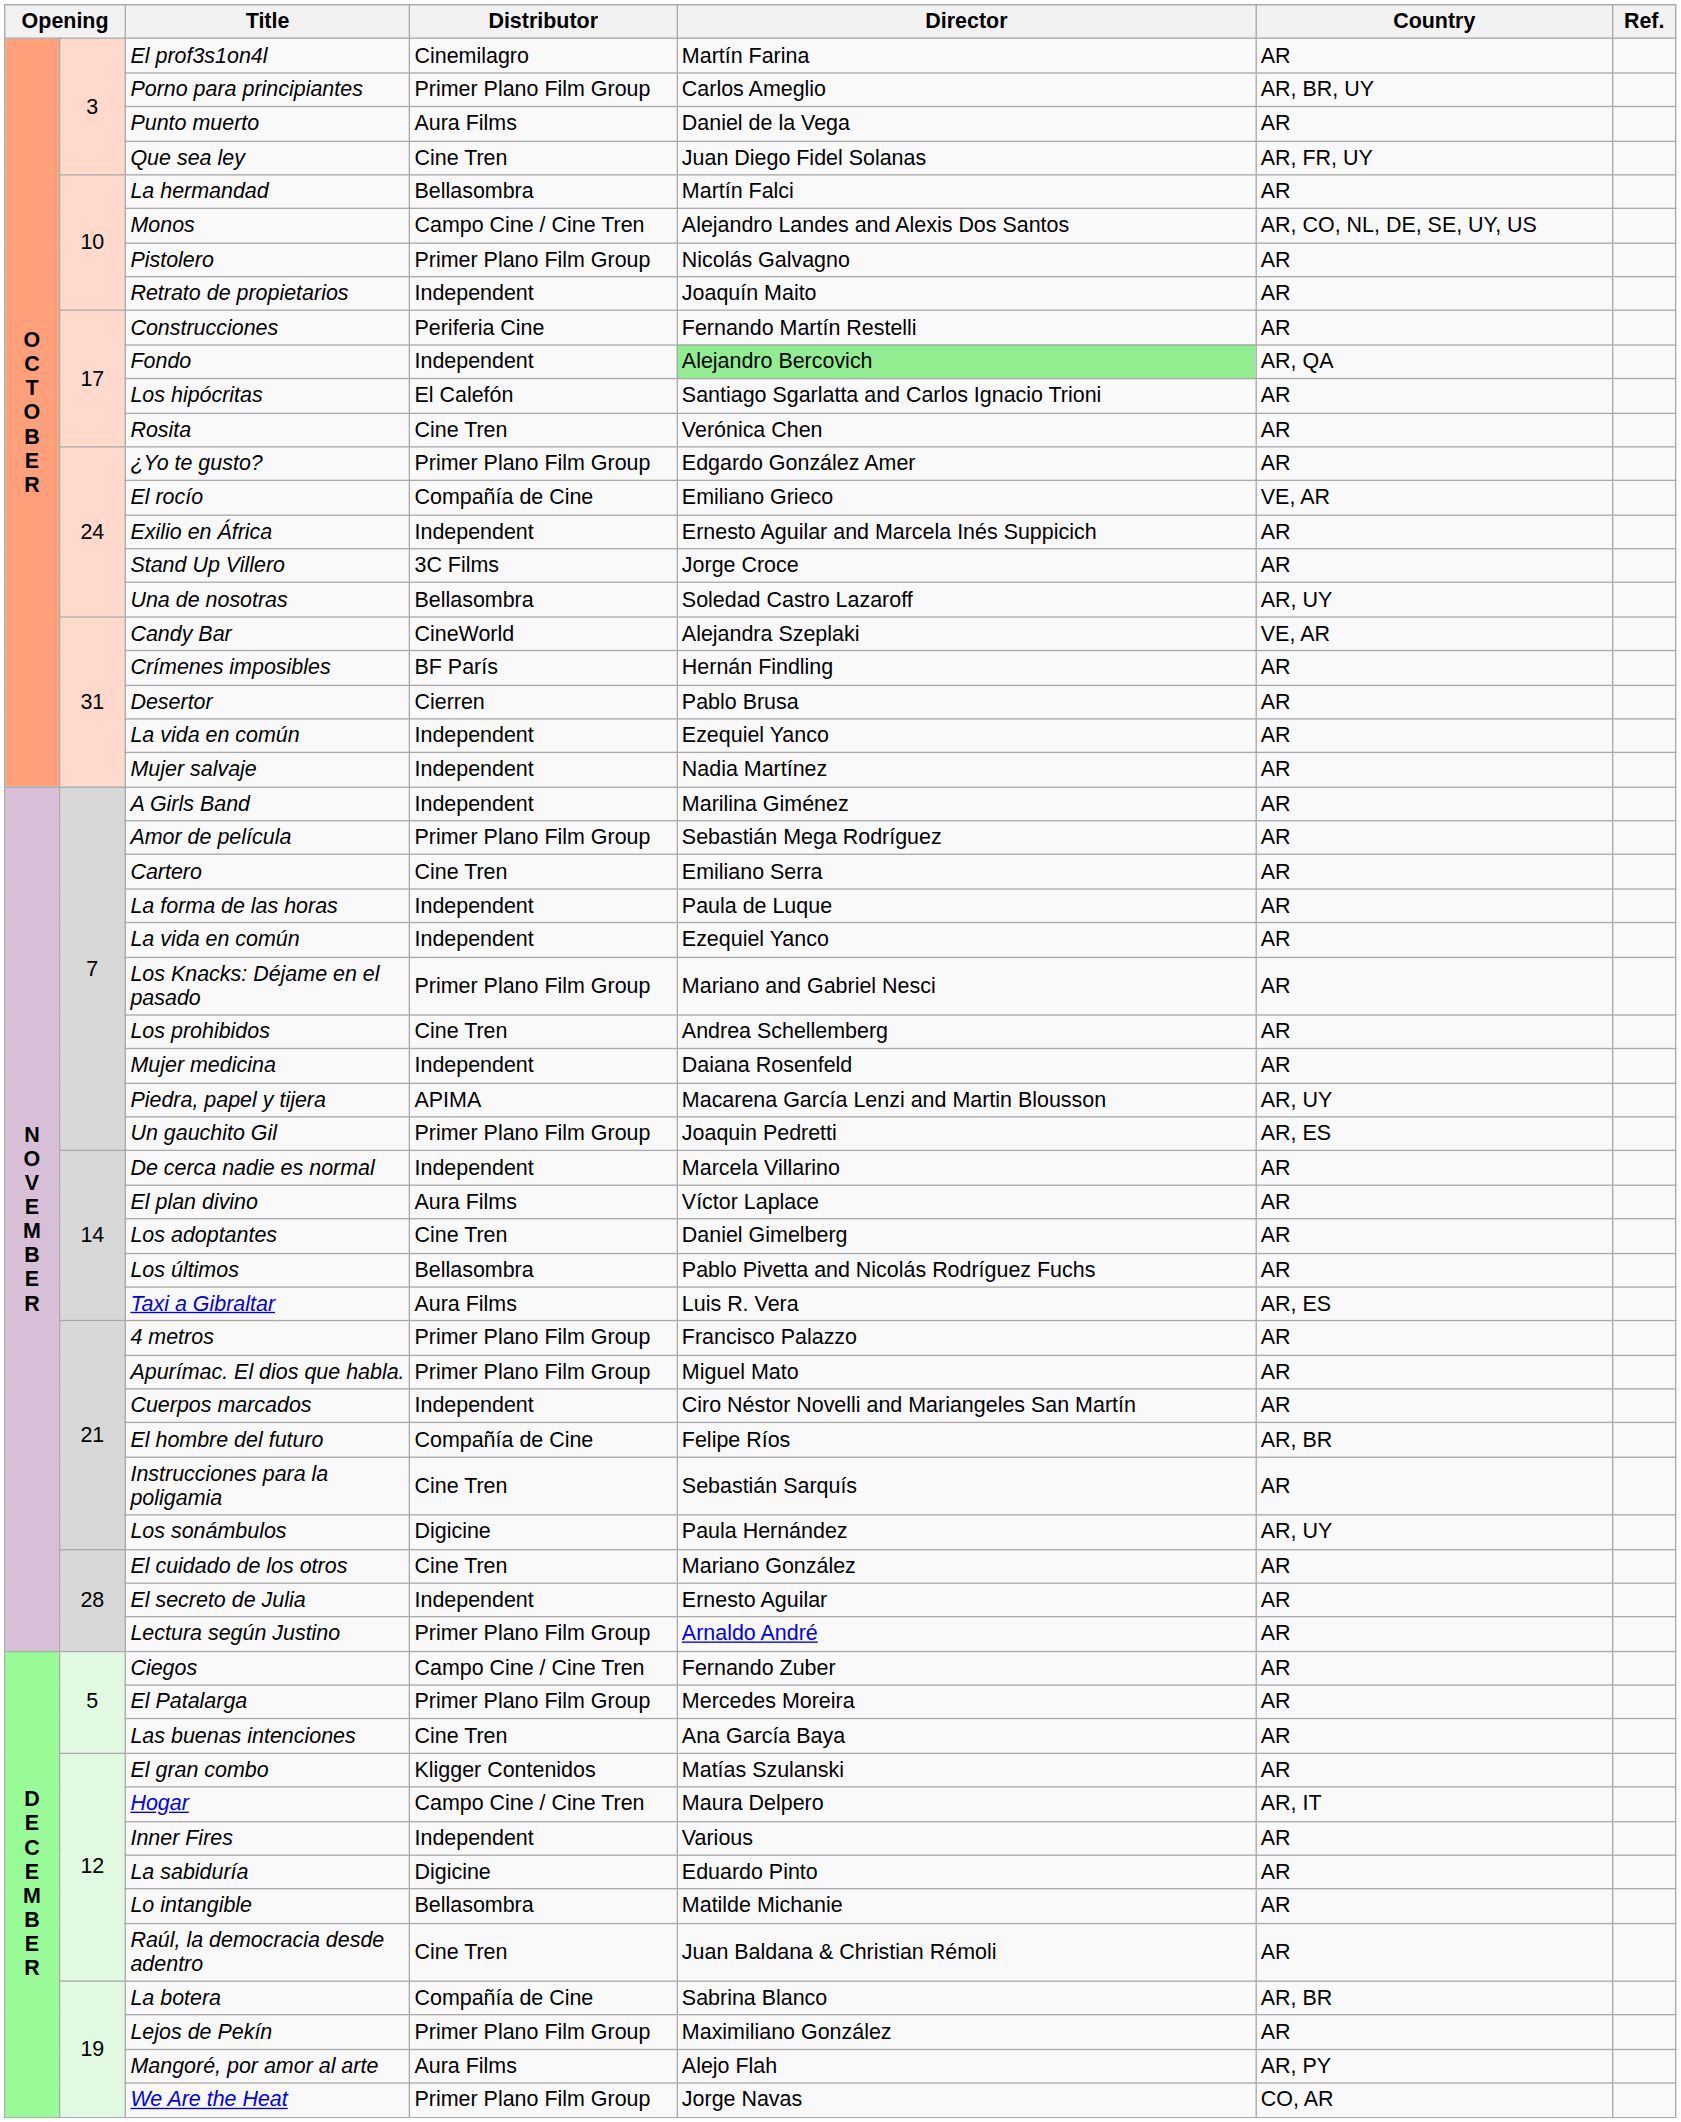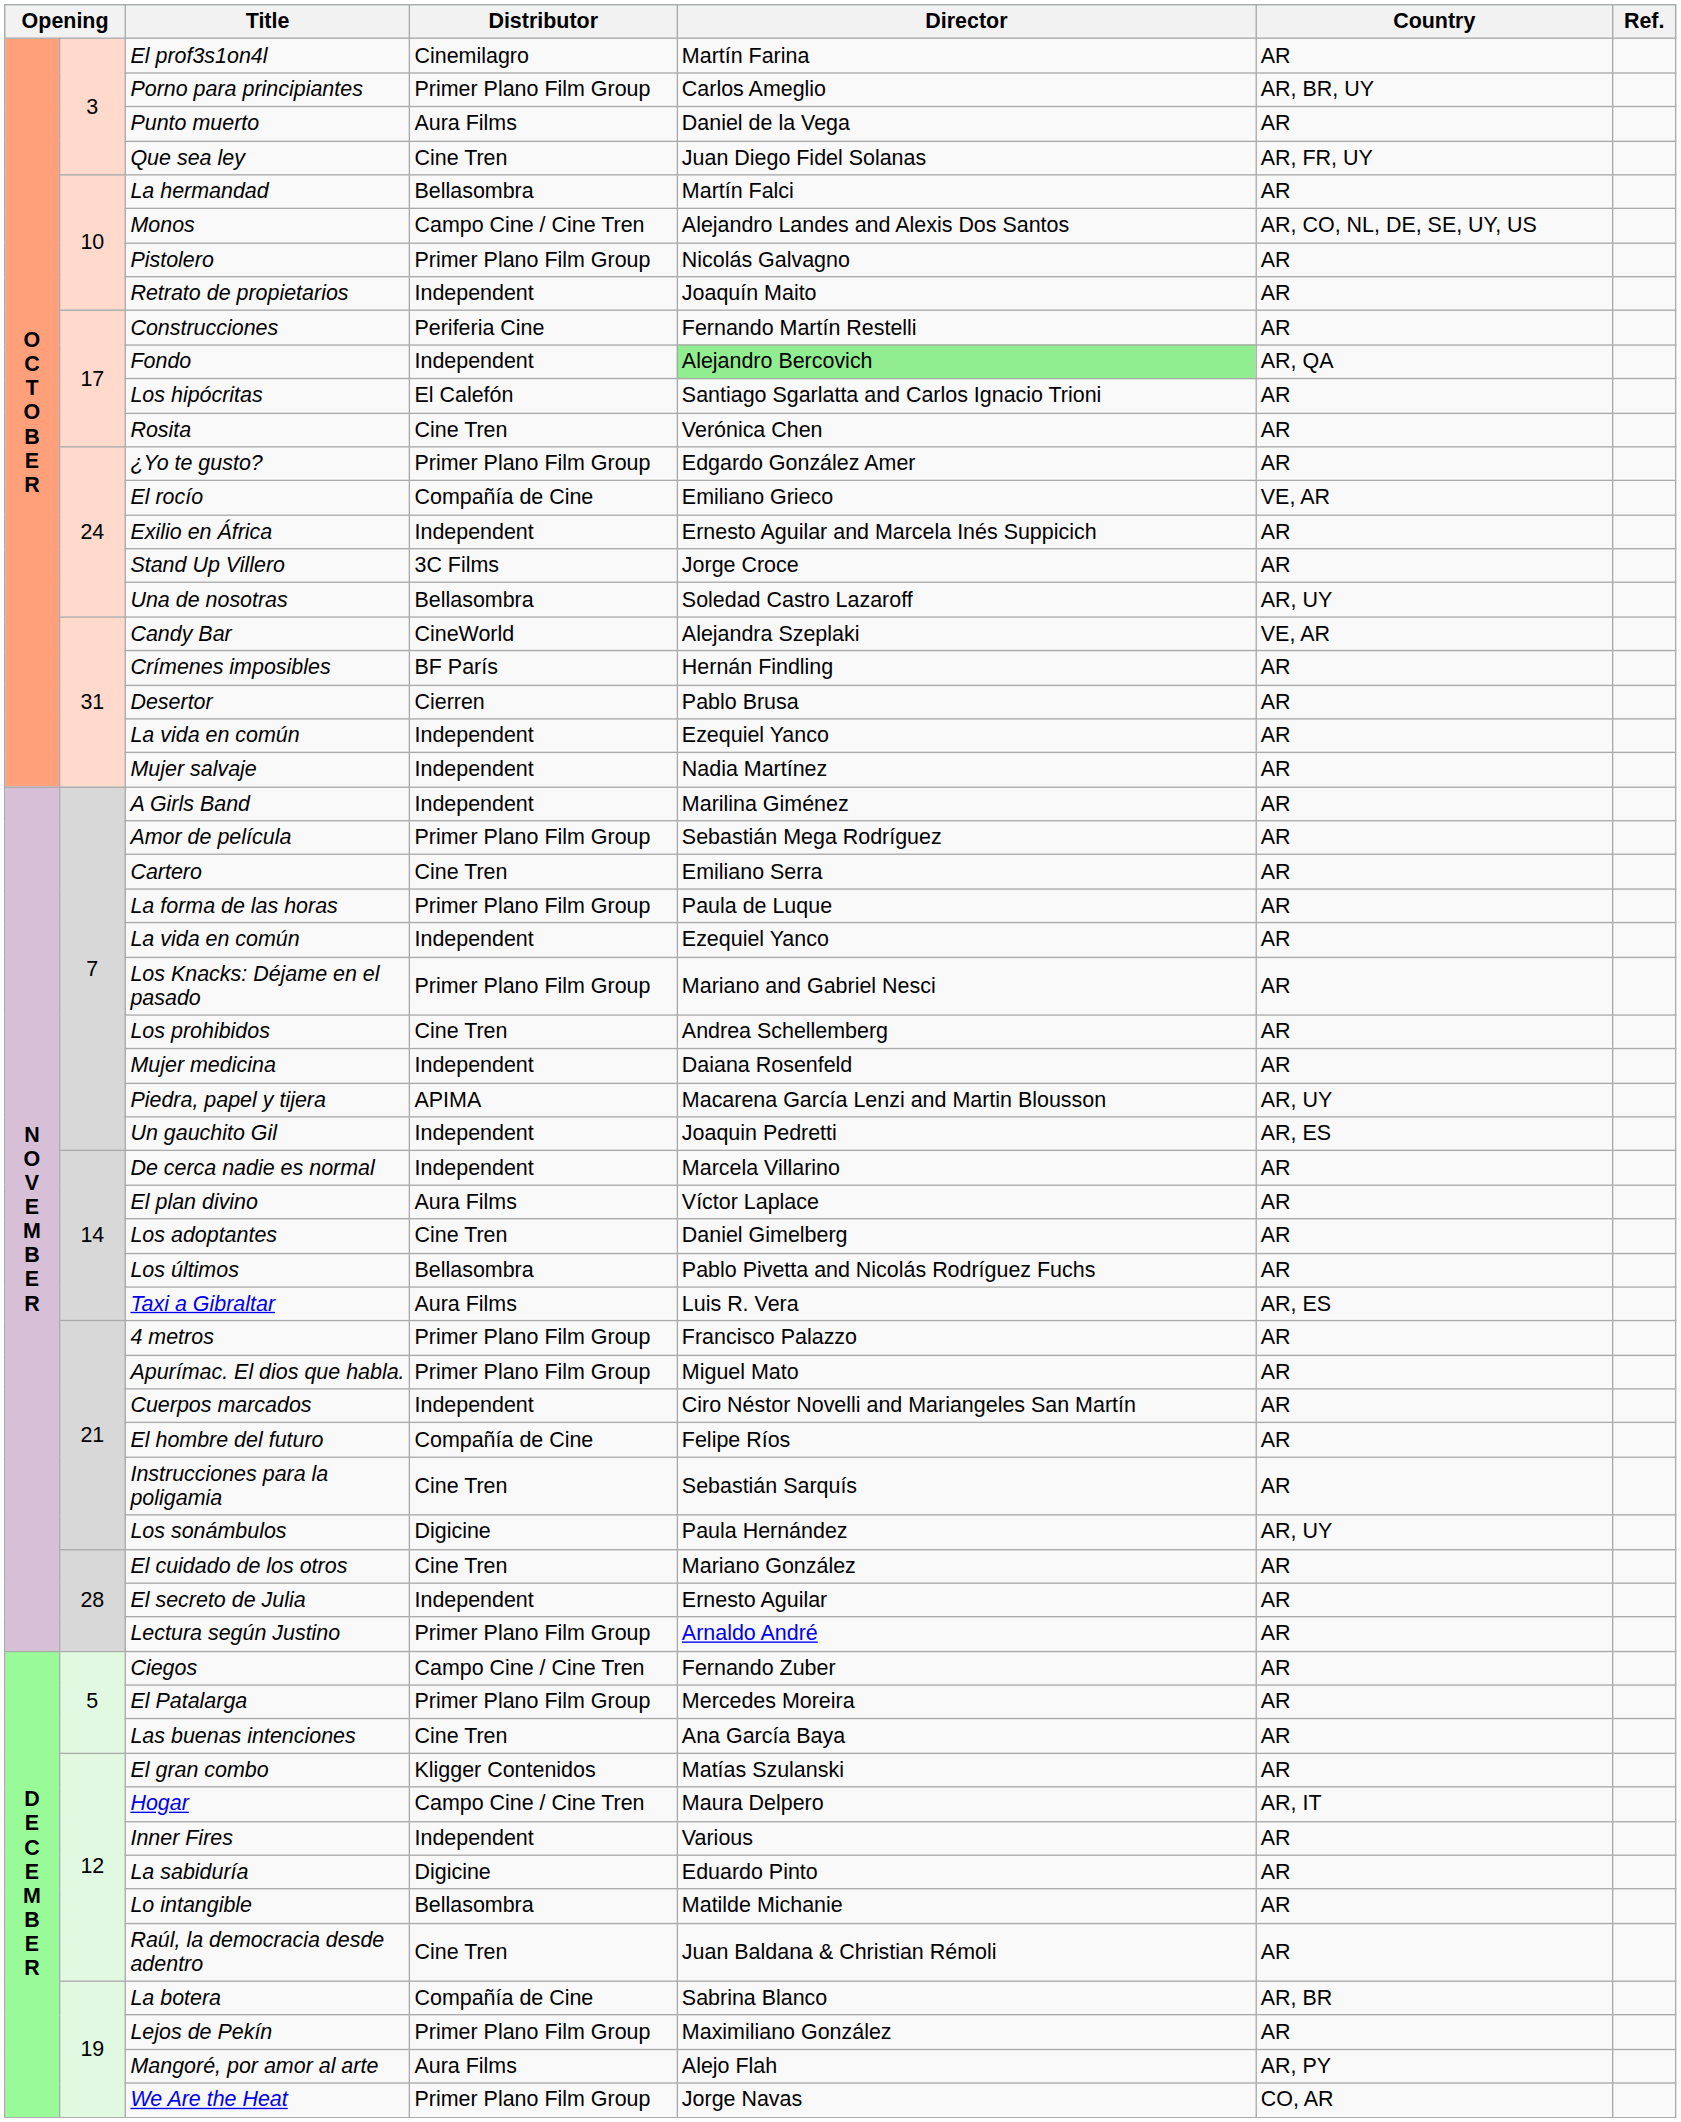(474, 905) Independent -> (532, 905) Primer Plano Film Group
(532, 1133) Primer Plano Film Group -> (474, 1133) Independent
(1297, 1439) AR, BR -> (1276, 1439) AR
